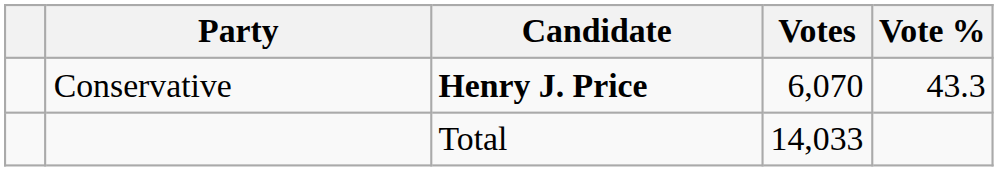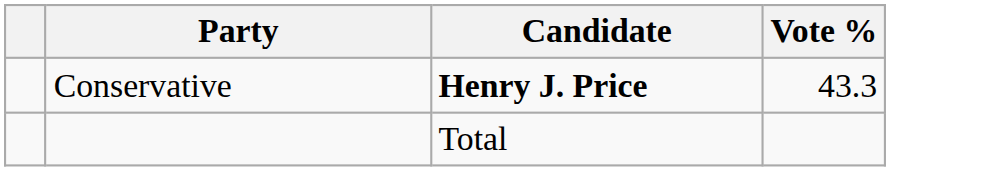- column: (817, 31)
